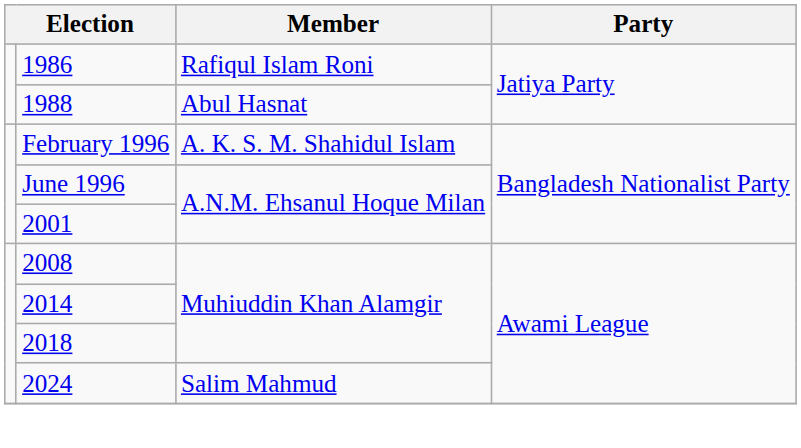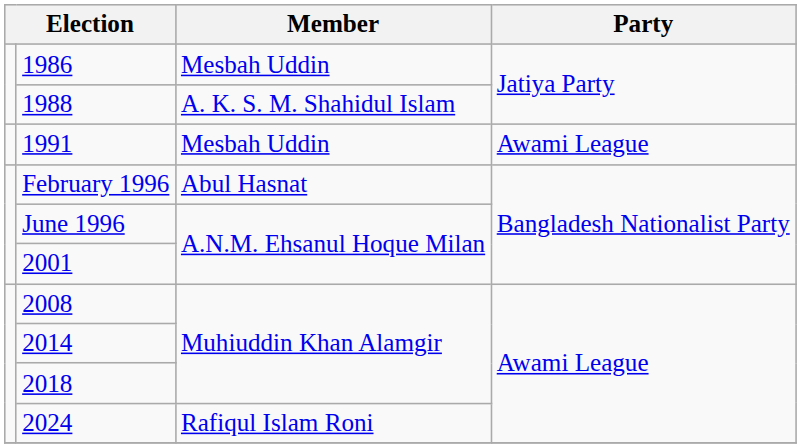(277, 64) Rafiqul Islam Roni -> (255, 64) Mesbah Uddin
(244, 104) Abul Hasnat -> (318, 104) A. K. S. M. Shahidul Islam
+ row: (47, 143)
(318, 143) A. K. S. M. Shahidul Islam -> (244, 183) Abul Hasnat
(259, 382) Salim Mahmud -> (277, 422) Rafiqul Islam Roni
